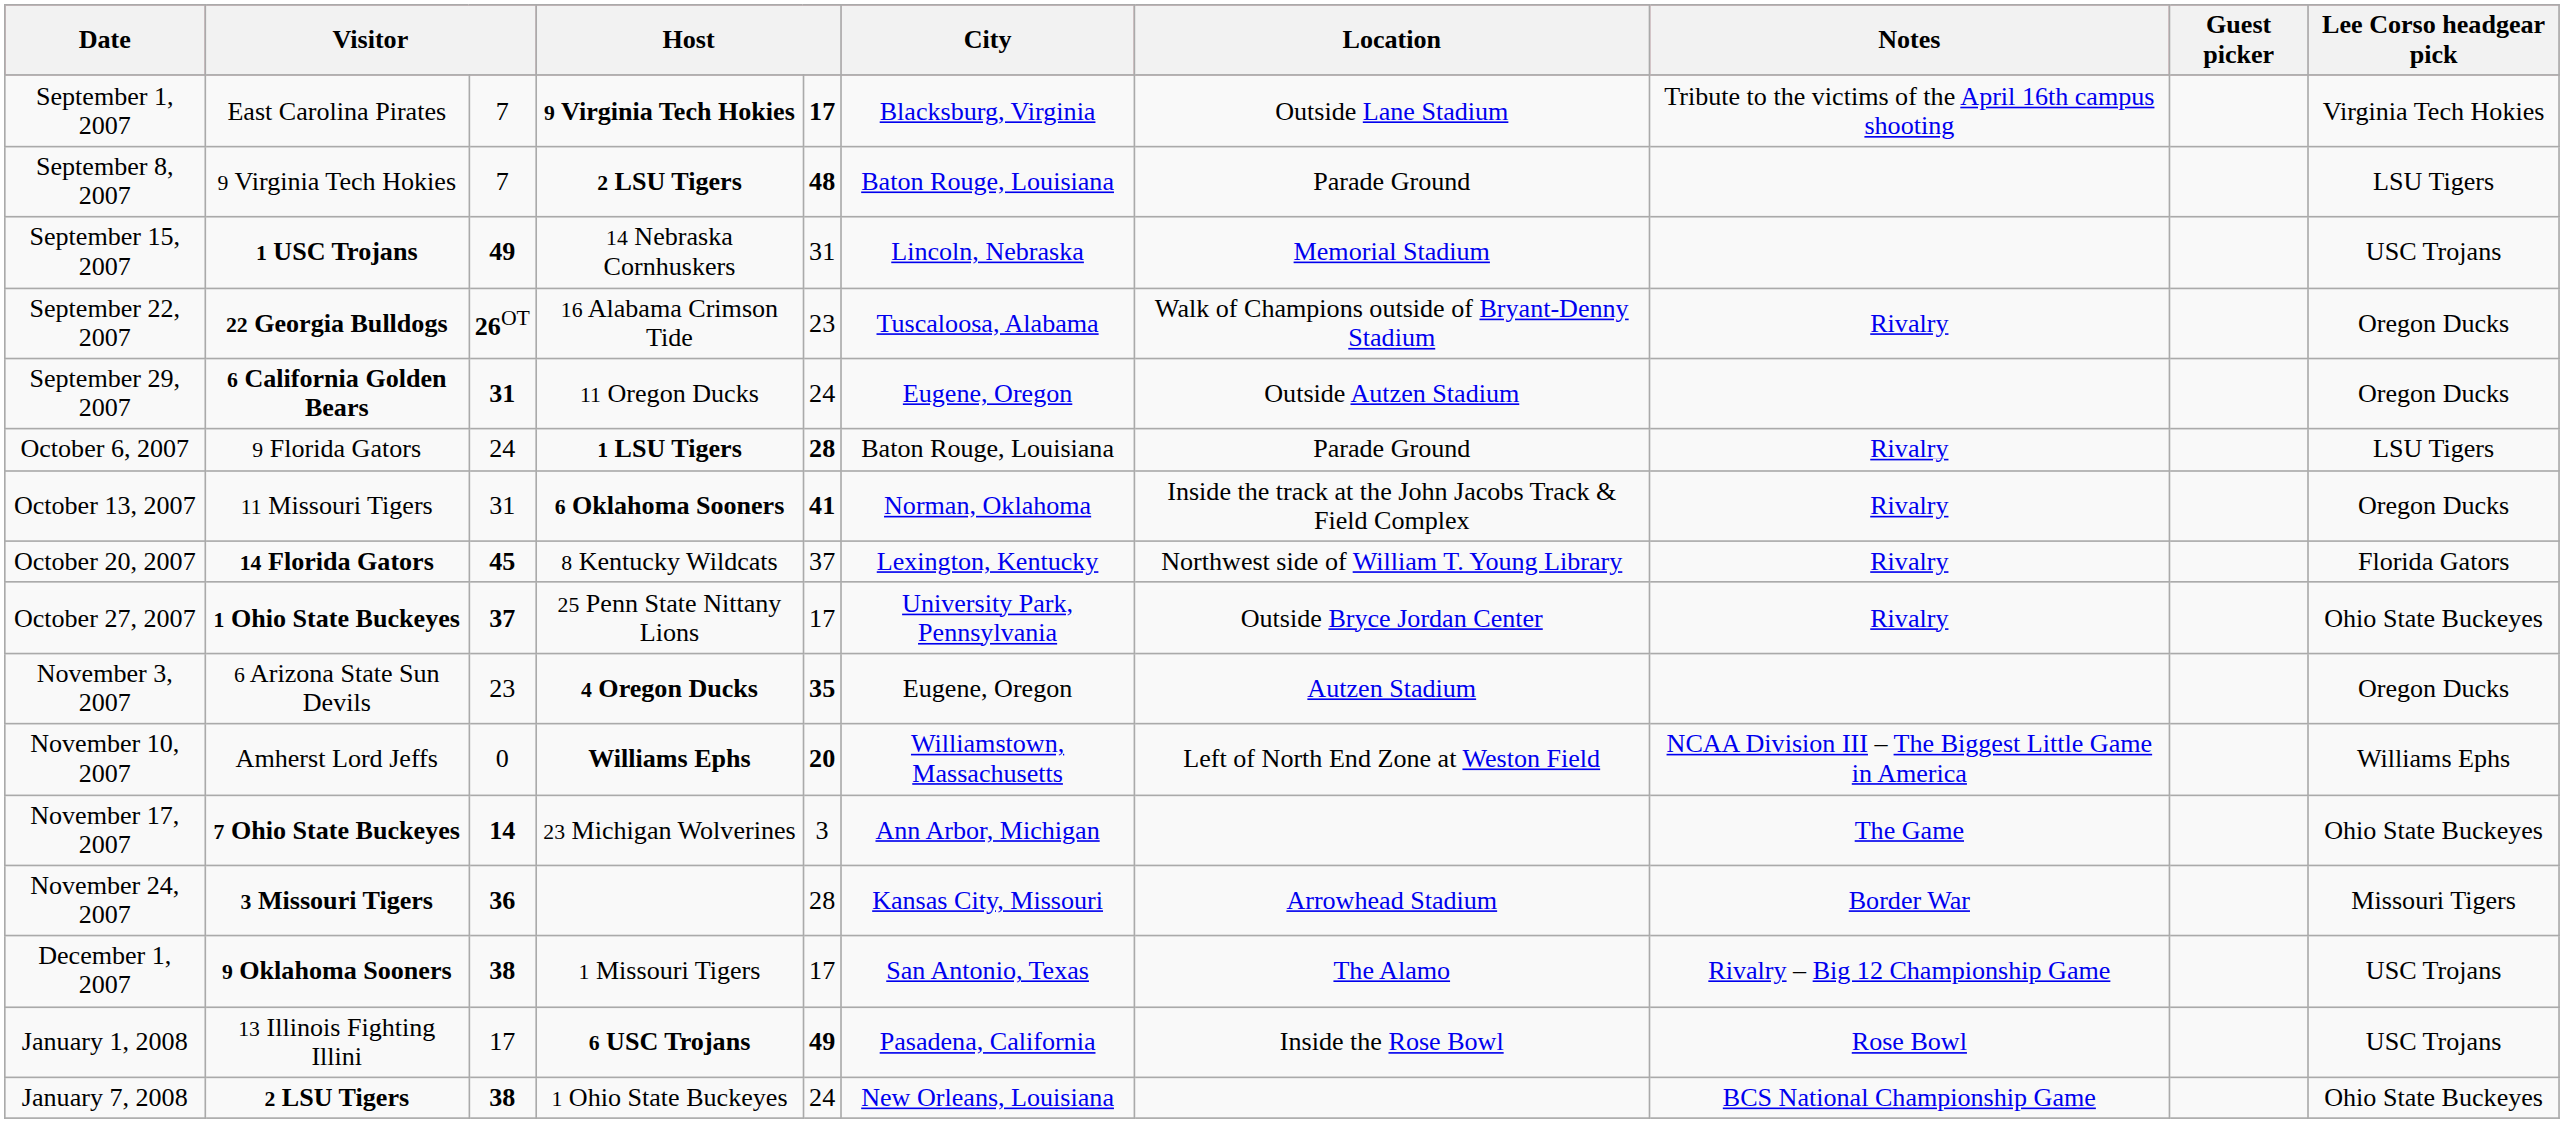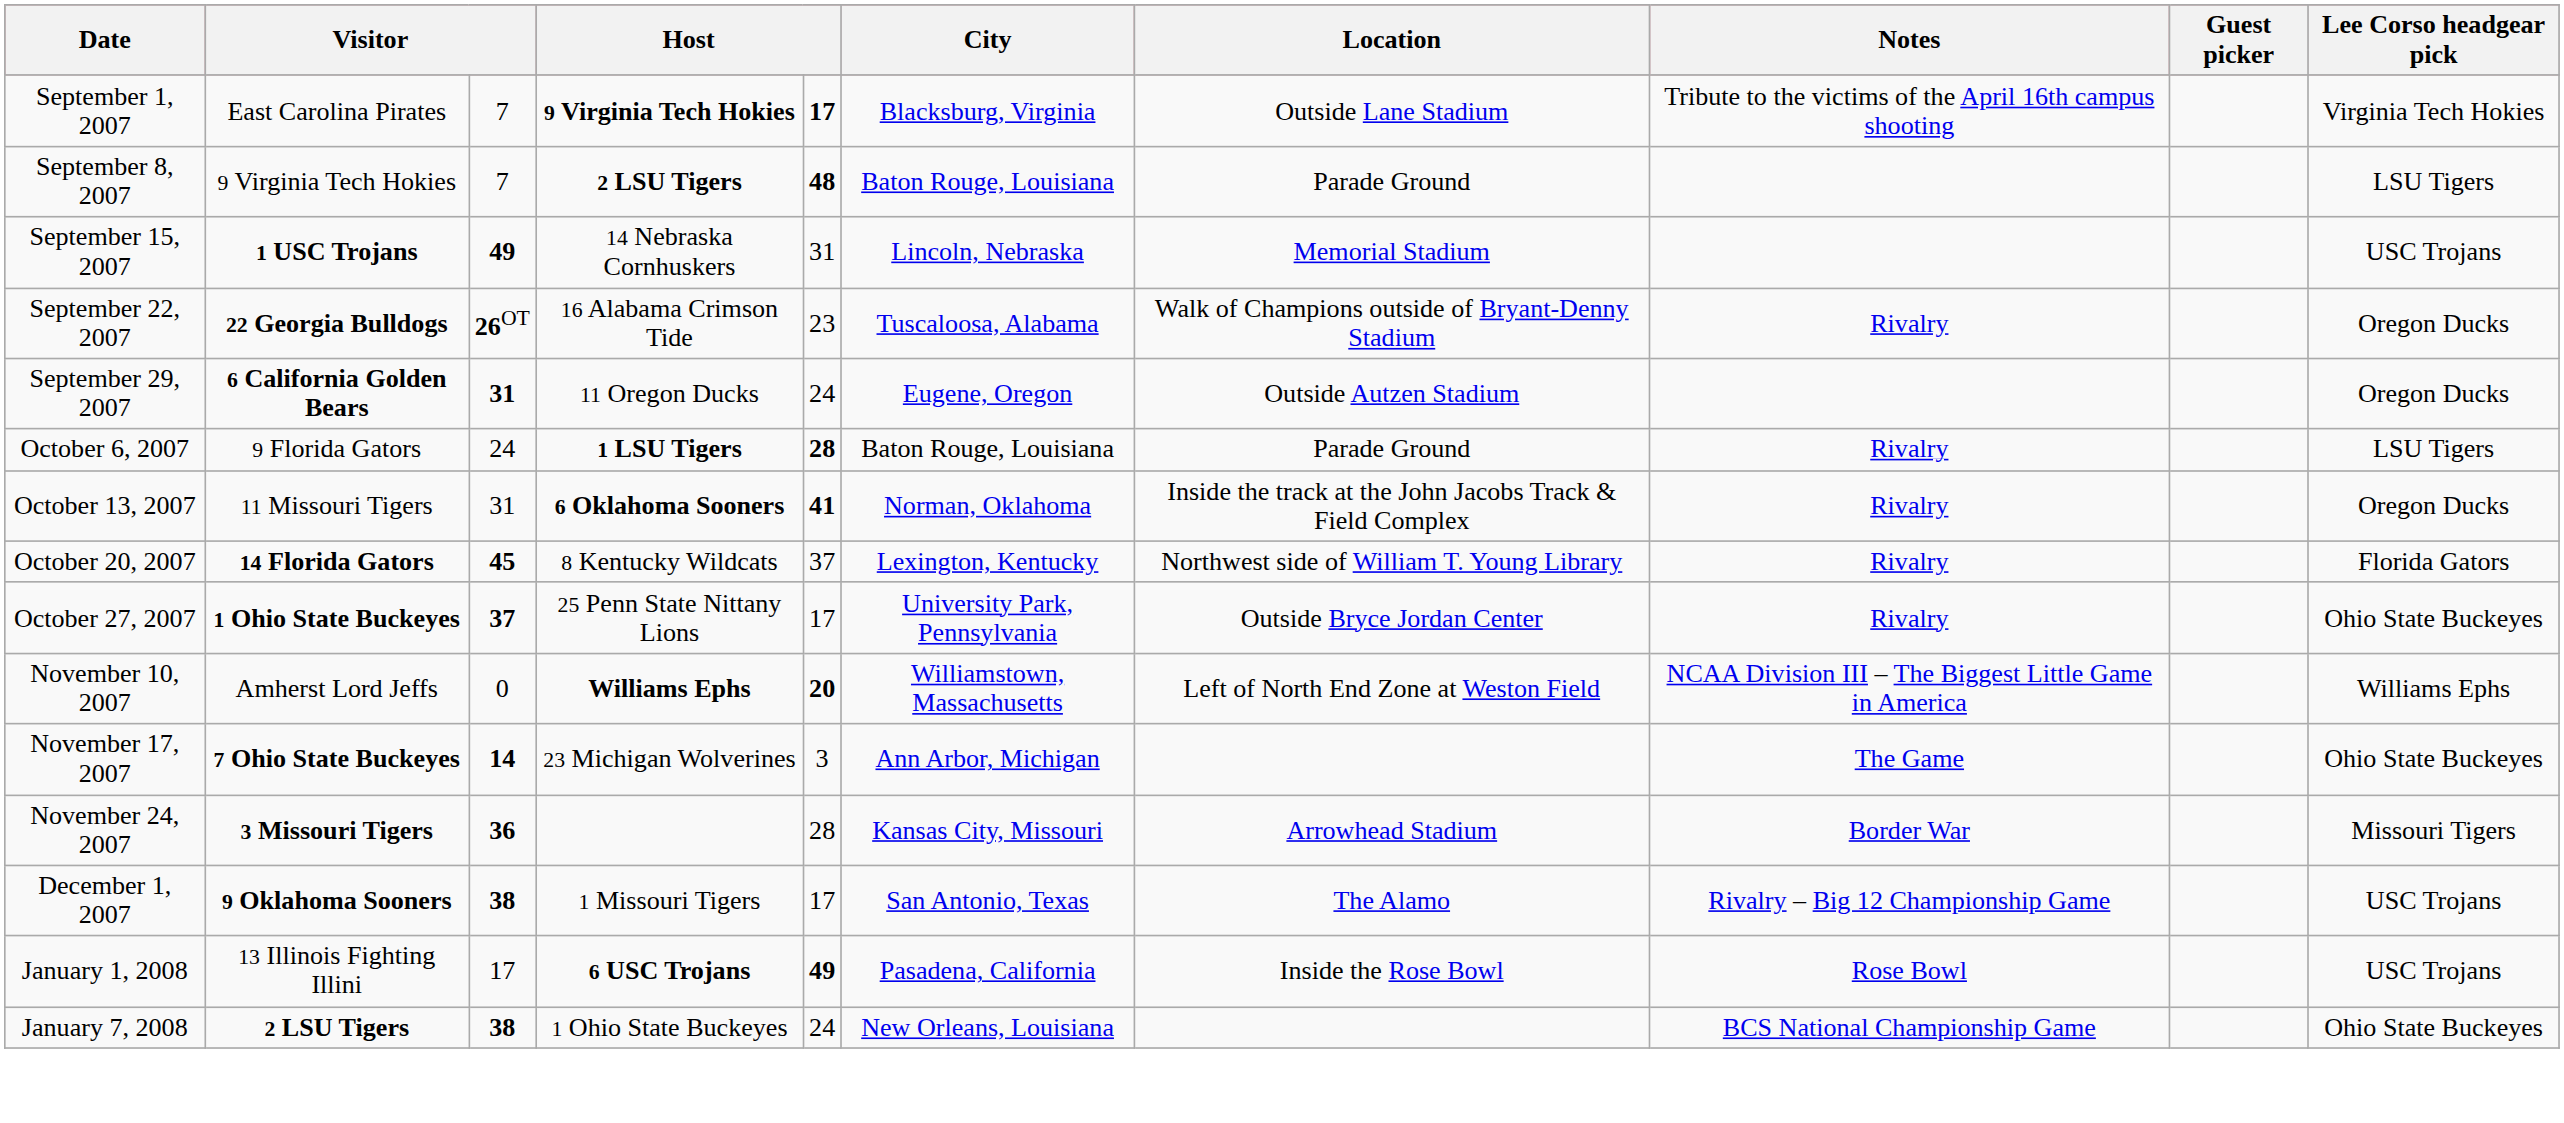- row: (105, 688)
